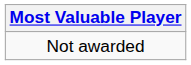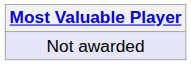(96, 45) no background -> (96, 45) lavender background
